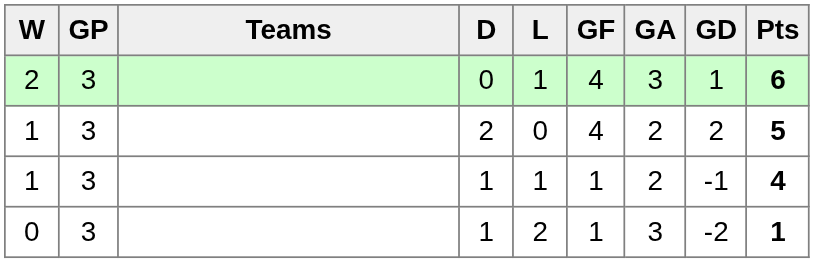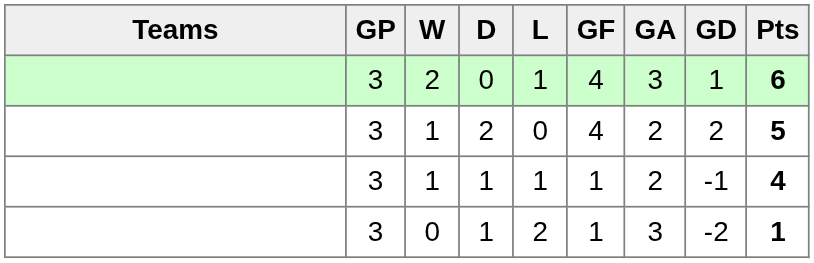columns swapped: (289, 29) <-> (32, 29)
